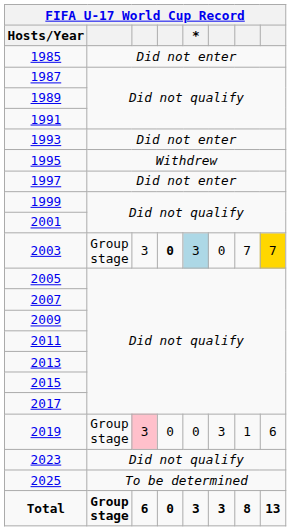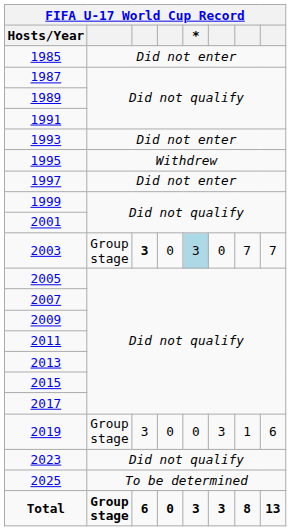(145, 251) normal -> (145, 251) bold
(170, 251) bold -> (170, 251) normal
(273, 251) gold background -> (273, 251) no background
(145, 431) pink background -> (145, 431) no background
